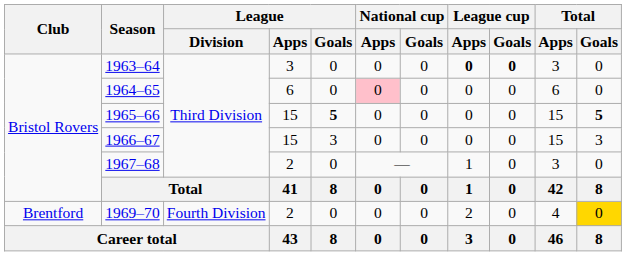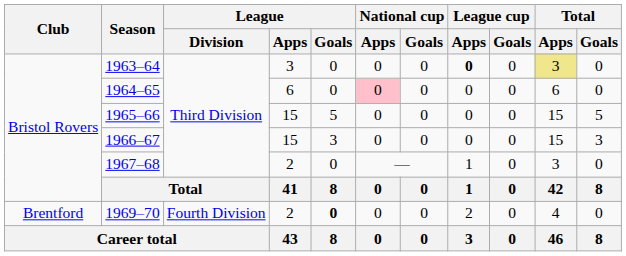(512, 66) bold -> (512, 66) normal
(556, 66) no background -> (556, 66) khaki background
(333, 115) bold -> (333, 115) normal
(599, 115) bold -> (599, 115) normal
(333, 213) normal -> (333, 213) bold
(599, 213) gold background -> (599, 213) no background
